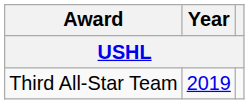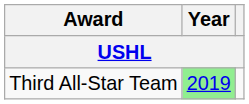(209, 83) no background -> (209, 83) lightgreen background
